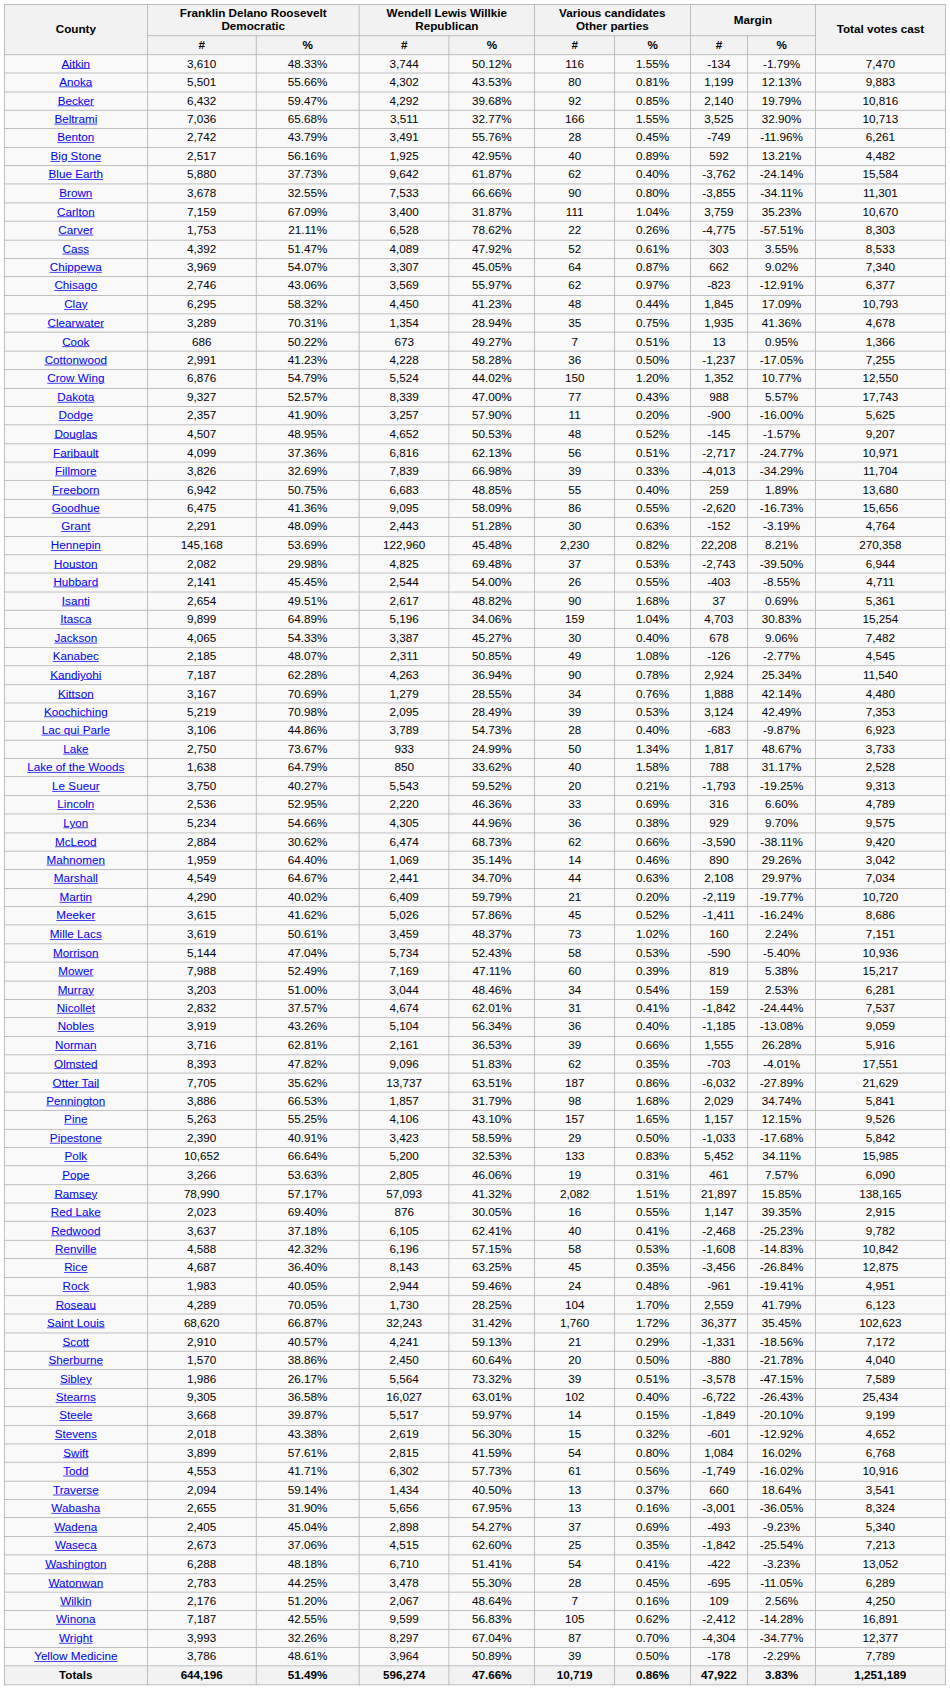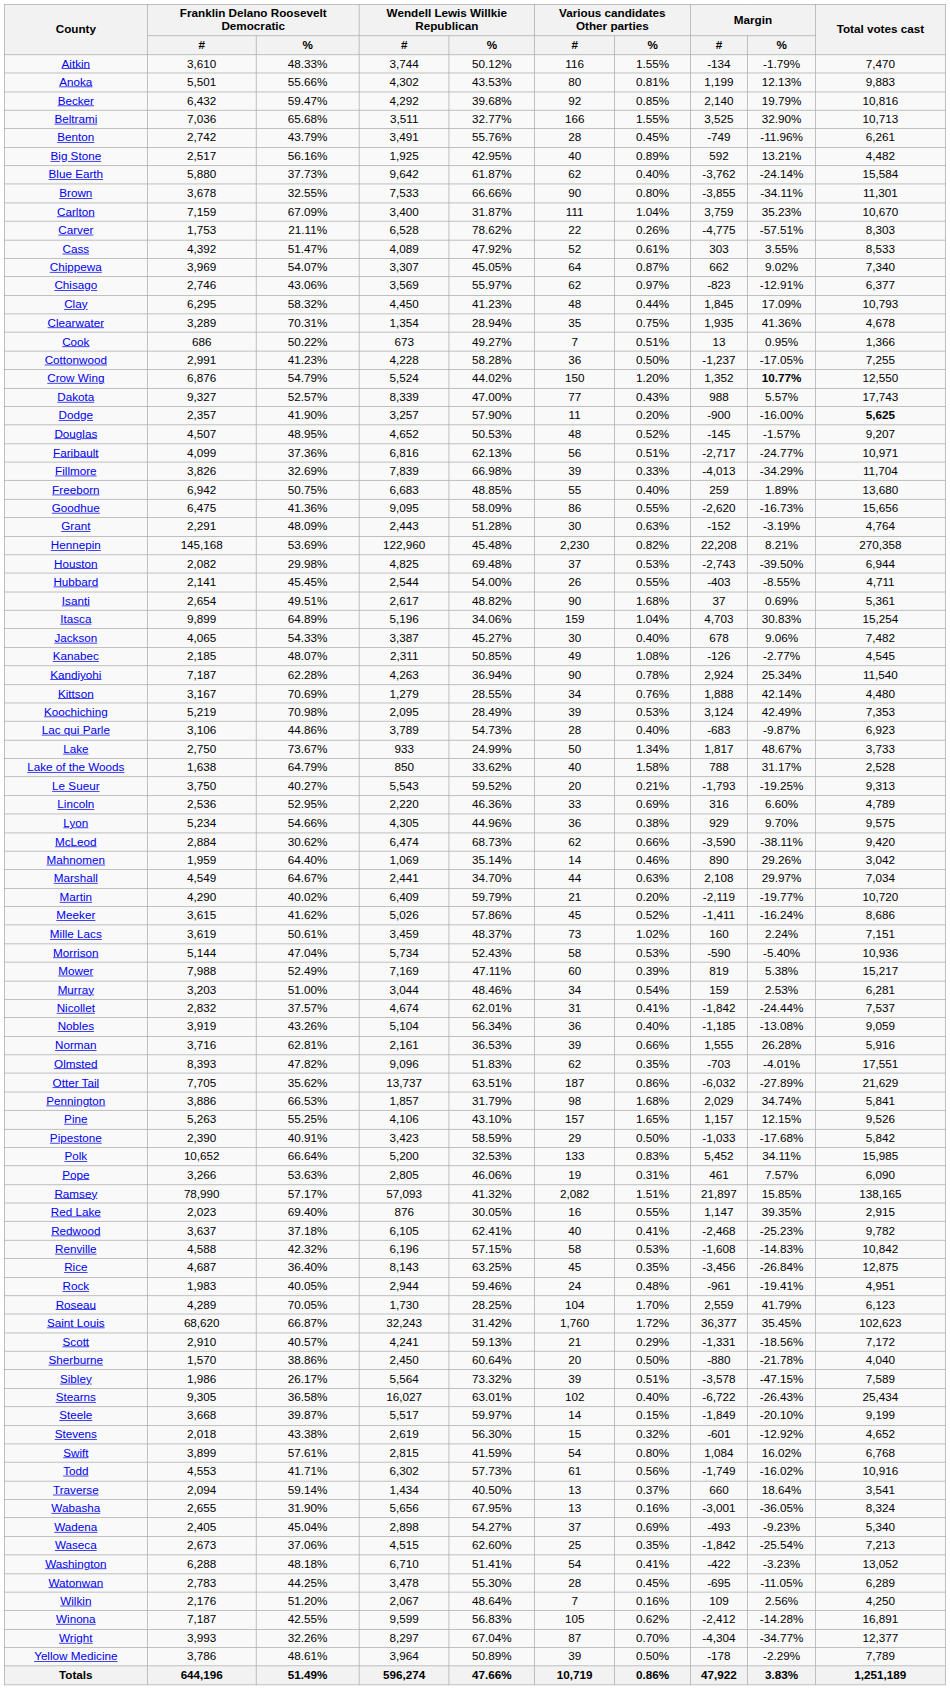(782, 378) normal -> (782, 378) bold
(880, 415) normal -> (880, 415) bold
